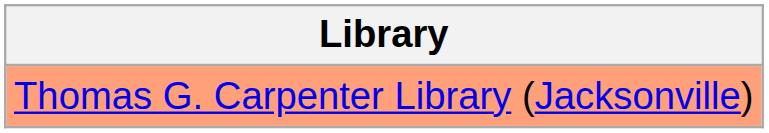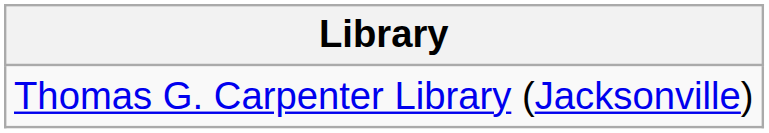(384, 95) lightsalmon background -> (384, 95) no background
